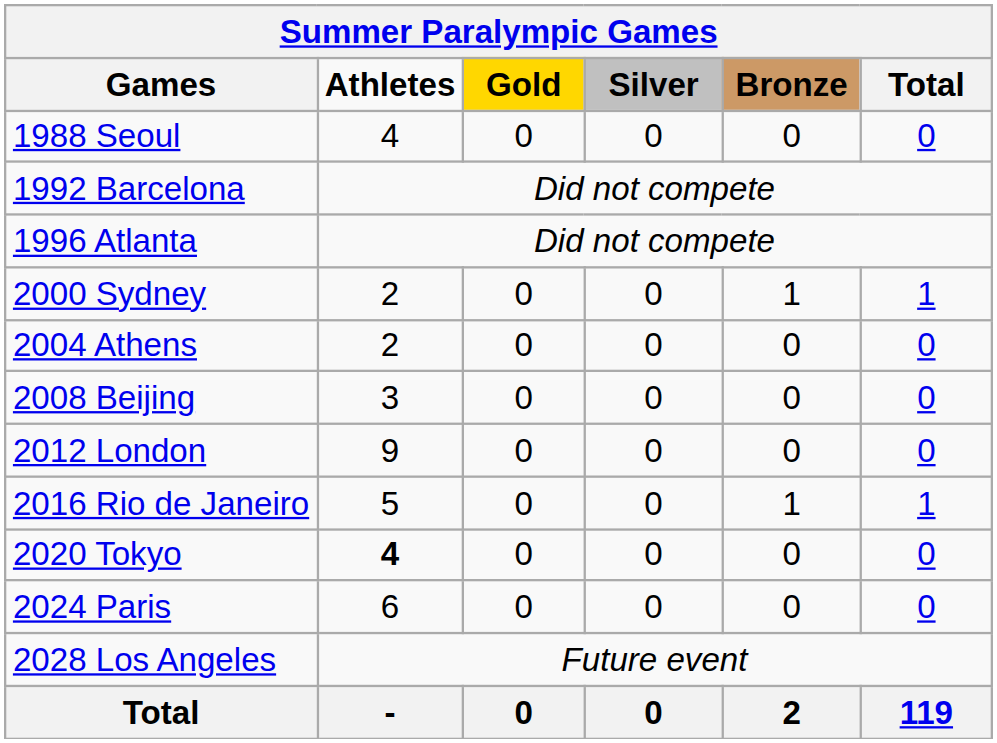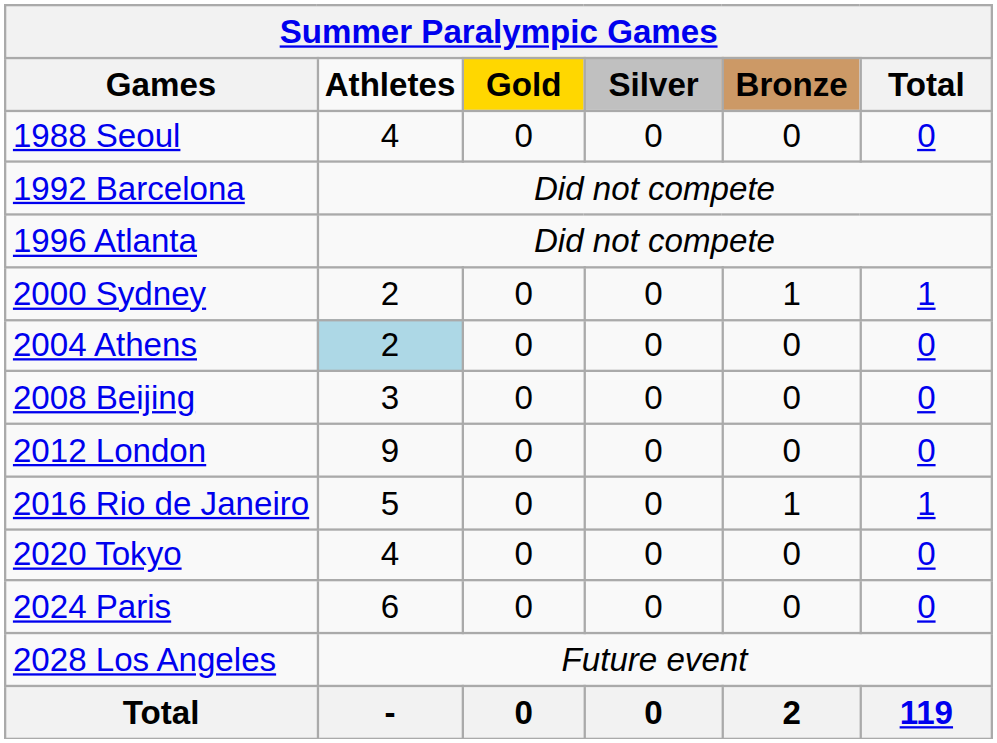(390, 346) no background -> (390, 346) lightblue background
(390, 555) bold -> (390, 555) normal
